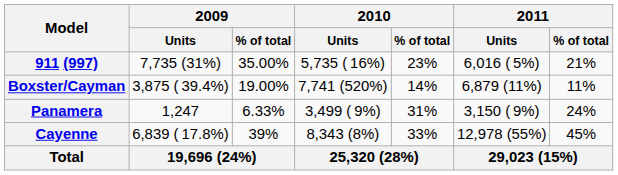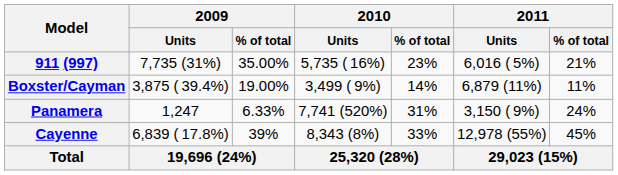(343, 87) 7,741 (520%) -> (343, 87) 3,499 ( 9%)
(343, 110) 3,499 ( 9%) -> (343, 110) 7,741 (520%)
